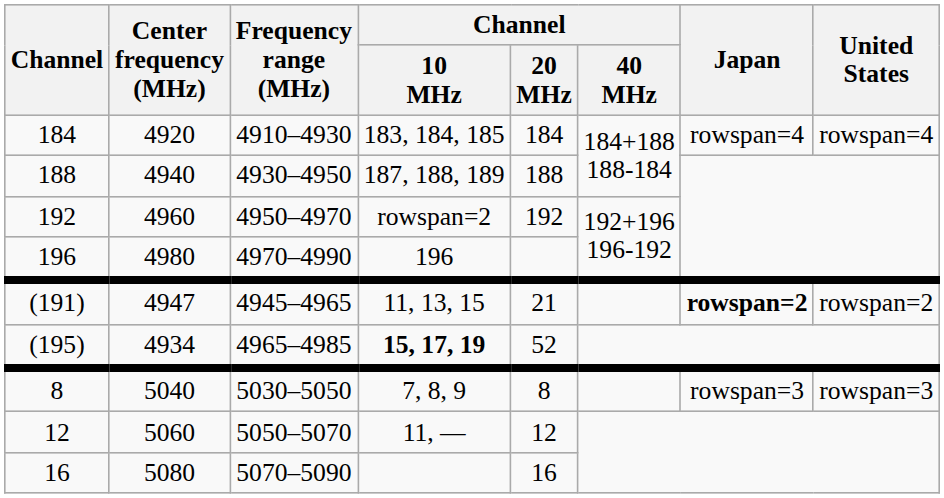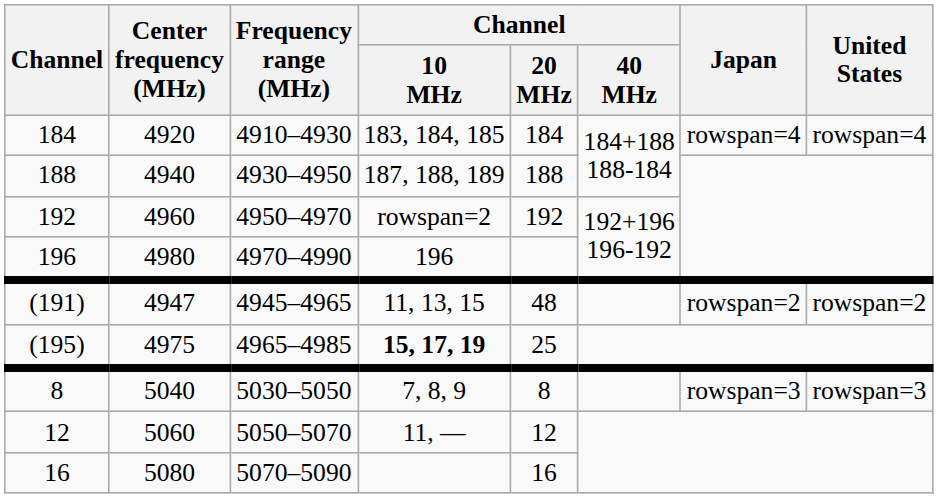(544, 303) 21 -> (544, 303) 48
(747, 303) bold -> (744, 303) normal
(169, 344) 4934 -> (169, 344) 4975
(544, 344) 52 -> (544, 344) 25
